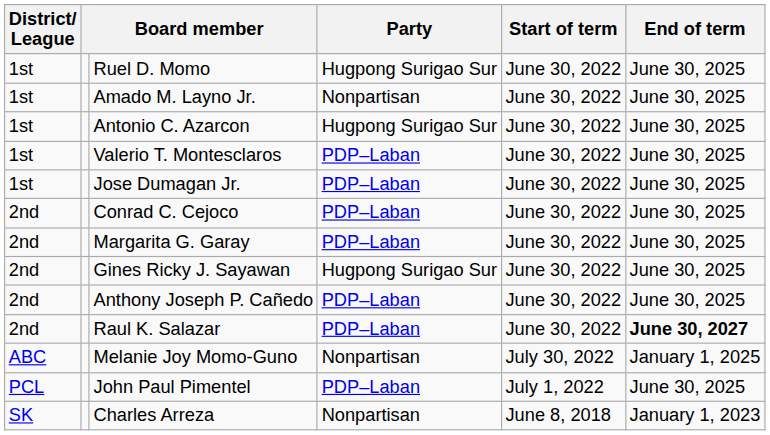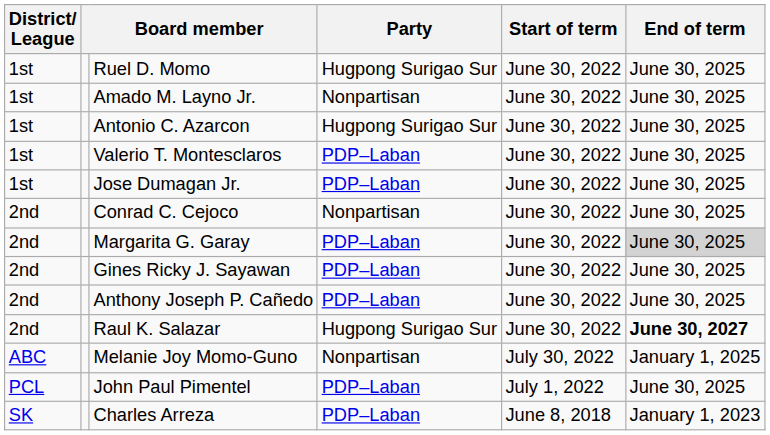(371, 213) PDP–Laban -> (371, 213) Nonpartisan
(687, 241) no background -> (687, 241) lightgrey background
(409, 270) Hugpong Surigao Sur -> (371, 270) PDP–Laban
(371, 328) PDP–Laban -> (409, 328) Hugpong Surigao Sur
(371, 415) Nonpartisan -> (371, 415) PDP–Laban
